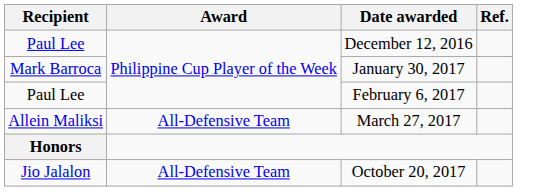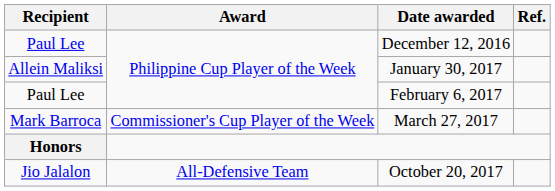(56, 69) Mark Barroca -> (56, 69) Allein Maliksi
(56, 120) Allein Maliksi -> (56, 120) Mark Barroca
(224, 120) All-Defensive Team -> (242, 120) Commissioner's Cup Player of the Week
